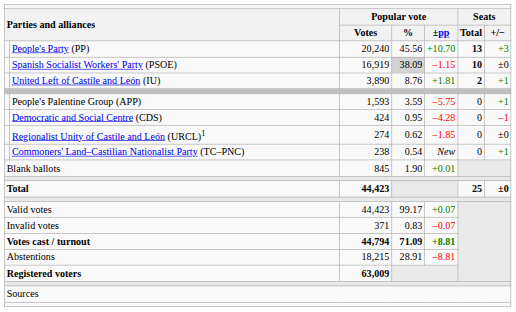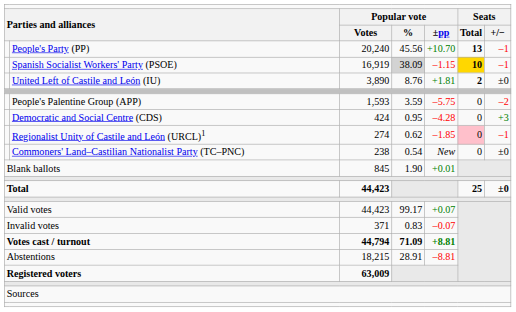(503, 49) +3 -> (504, 49) –1
(477, 65) no background -> (477, 65) gold background
(503, 65) ±0 -> (504, 65) –1
(503, 81) +1 -> (503, 81) ±0
(503, 101) +1 -> (504, 101) –2
(504, 117) –1 -> (503, 117) +3
(479, 135) no background -> (479, 135) pink background
(503, 135) ±0 -> (504, 135) –1
(503, 152) +1 -> (503, 152) ±0
